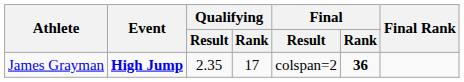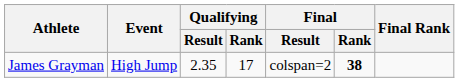(147, 65) bold -> (144, 65) normal
(360, 65) 36 -> (355, 65) 38
